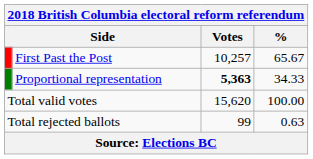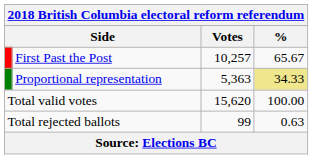(236, 79) bold -> (236, 79) normal
(289, 79) no background -> (289, 79) khaki background
